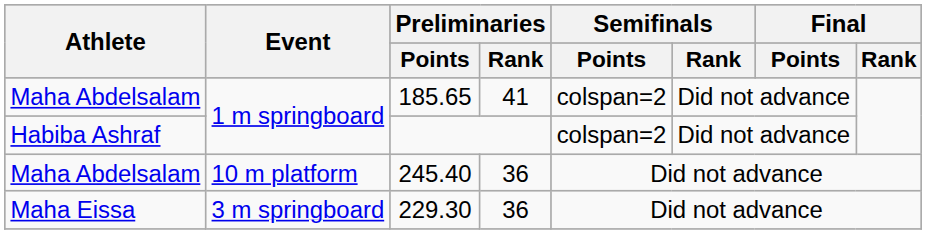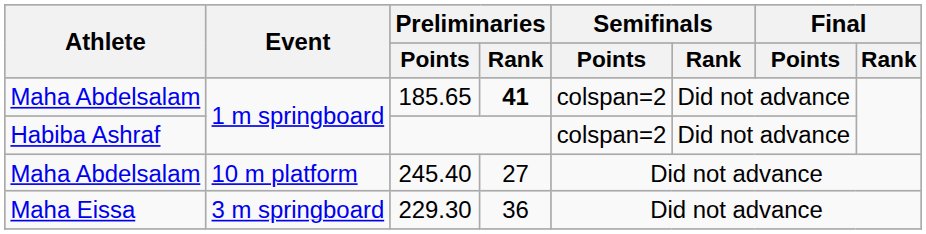(516, 98) normal -> (516, 98) bold
(516, 173) 36 -> (516, 173) 27
